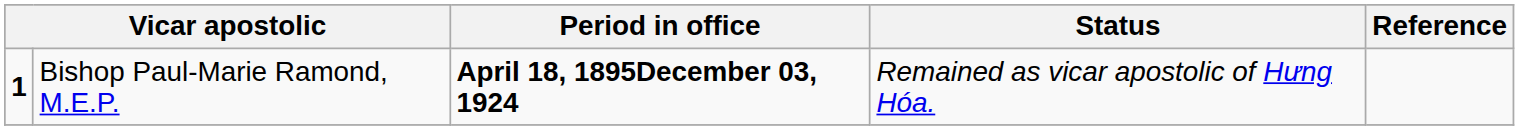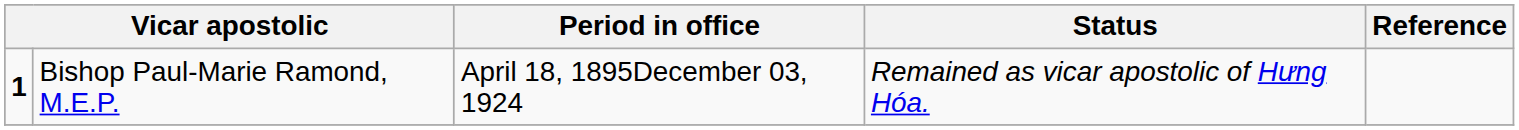(637, 86) bold -> (634, 86) normal
